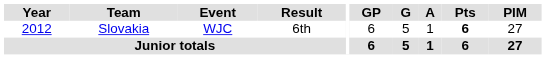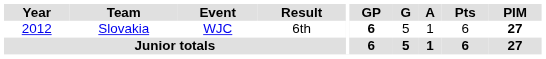(371, 29) normal -> (371, 29) bold
(465, 29) bold -> (465, 29) normal
(515, 29) normal -> (515, 29) bold
